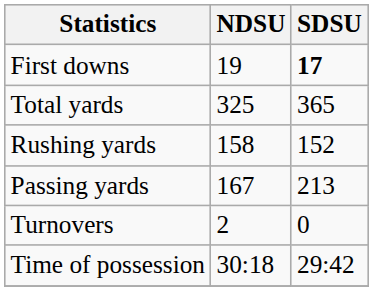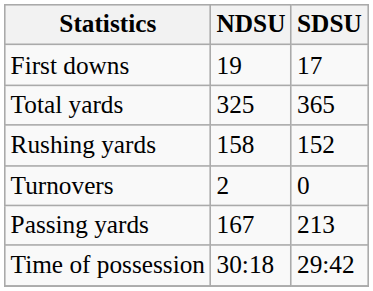(310, 64) bold -> (310, 64) normal
rows swapped: (80, 184) <-> (62, 225)
